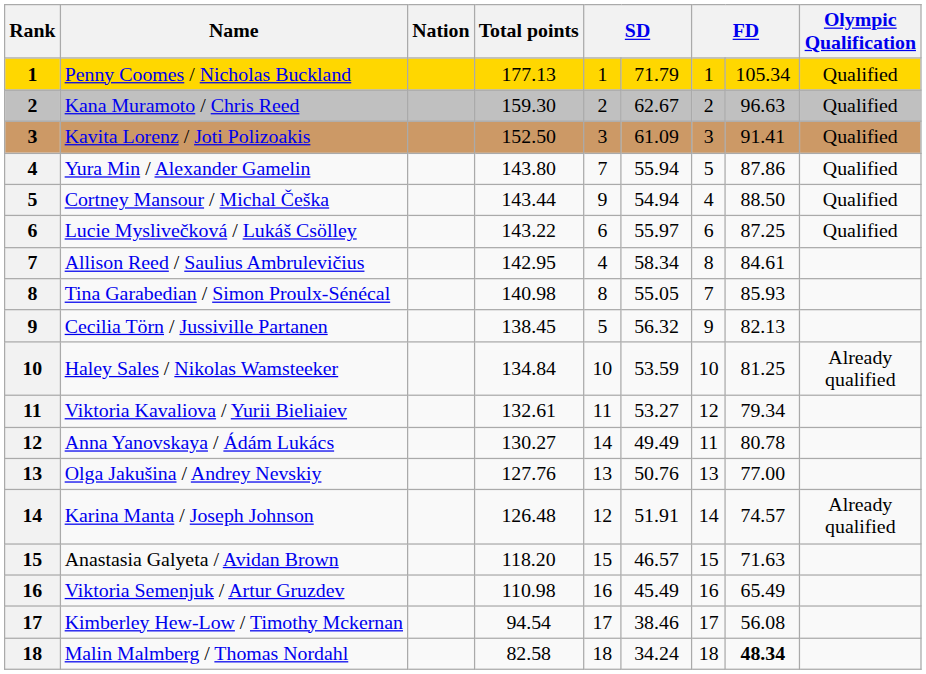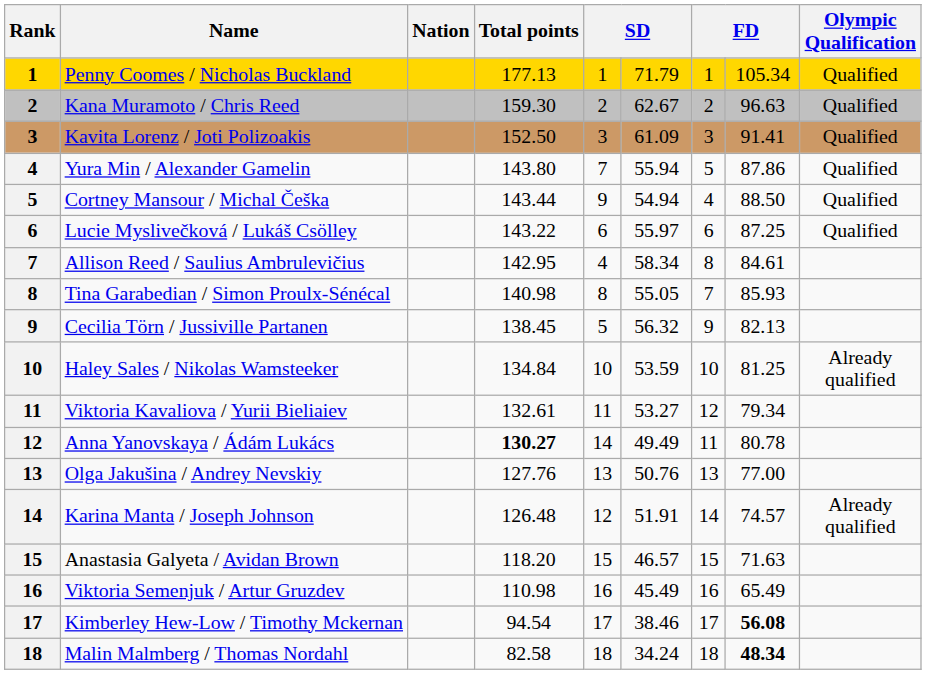(529, 442) normal -> (529, 442) bold
(763, 622) normal -> (763, 622) bold
